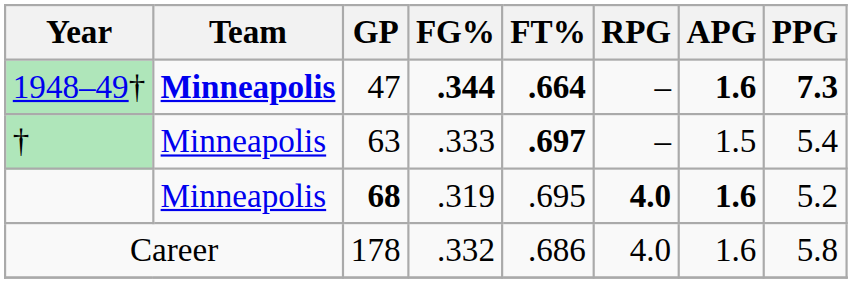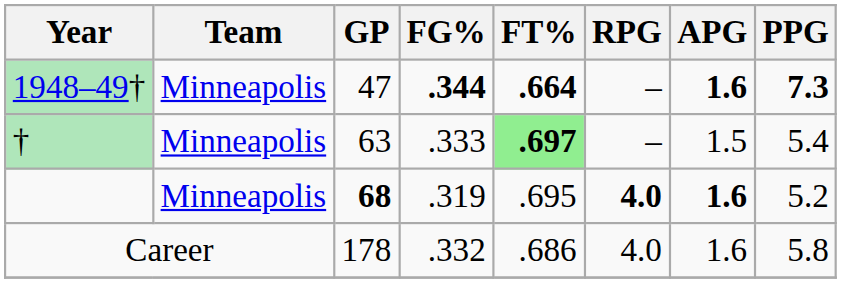(248, 86) bold -> (243, 86) normal
(557, 141) no background -> (548, 141) lightgreen background
